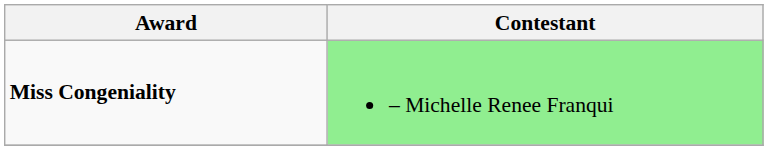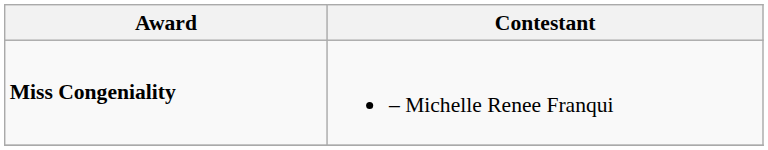(545, 105) lightgreen background -> (545, 105) no background
